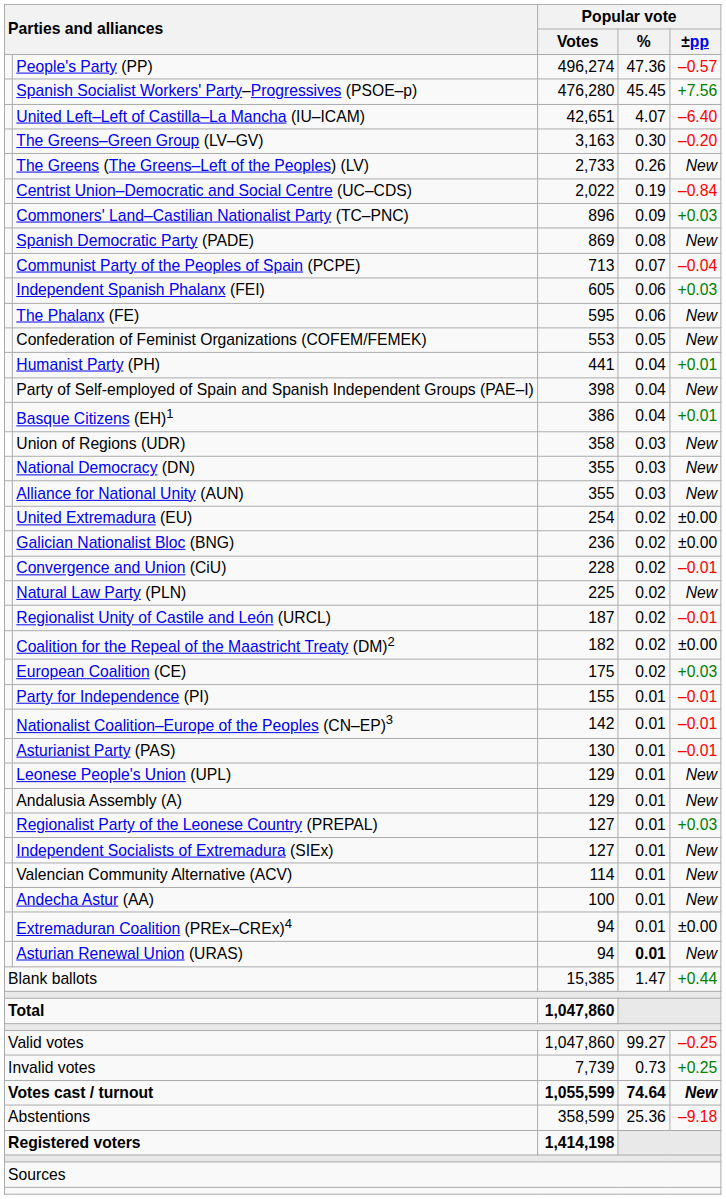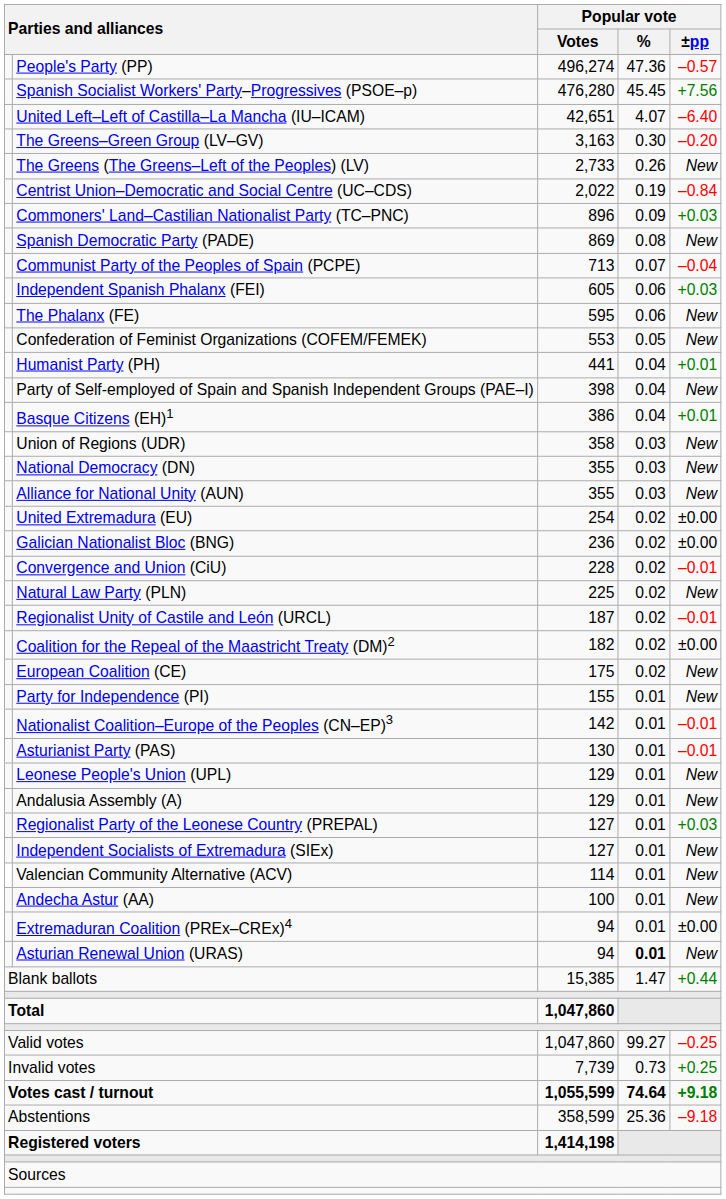(697, 671) +0.03 -> (701, 671) New
(698, 696) –0.01 -> (701, 696) New
(701, 1092) New -> (697, 1092) +9.18
